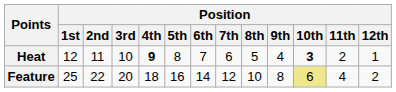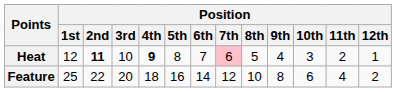(98, 56) normal -> (98, 56) bold
(229, 56) no background -> (229, 56) pink background
(310, 56) bold -> (310, 56) normal
(310, 76) khaki background -> (310, 76) no background
